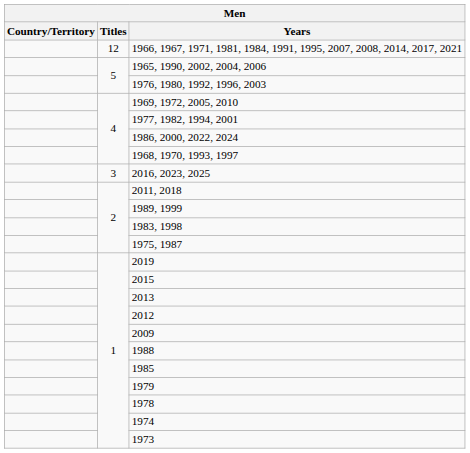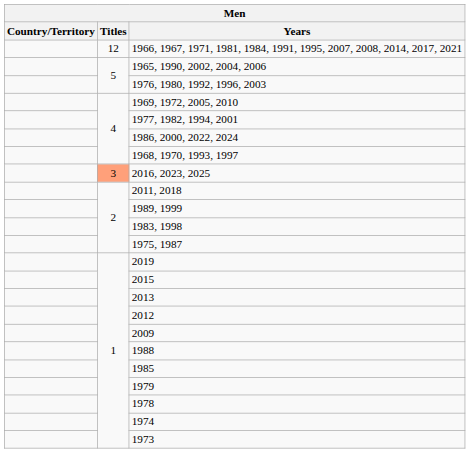(113, 173) no background -> (113, 173) lightsalmon background
